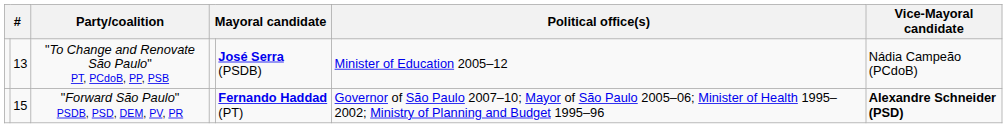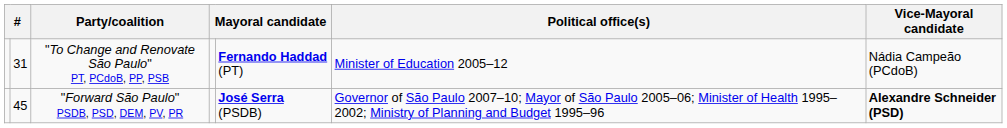(20, 63) 13 -> (20, 63) 31
(251, 63) José Serra (PSDB) -> (273, 63) Fernando Haddad (PT)
(20, 105) 15 -> (20, 105) 45
(273, 105) Fernando Haddad (PT) -> (251, 105) José Serra (PSDB)
